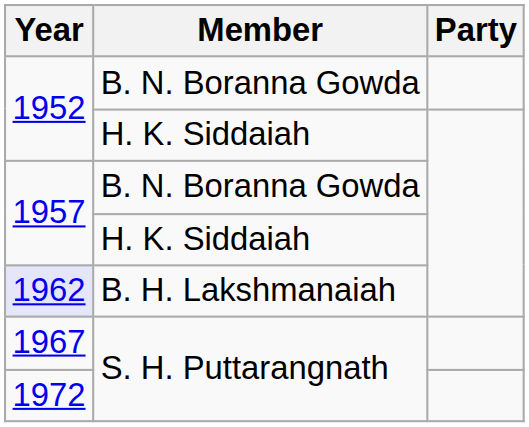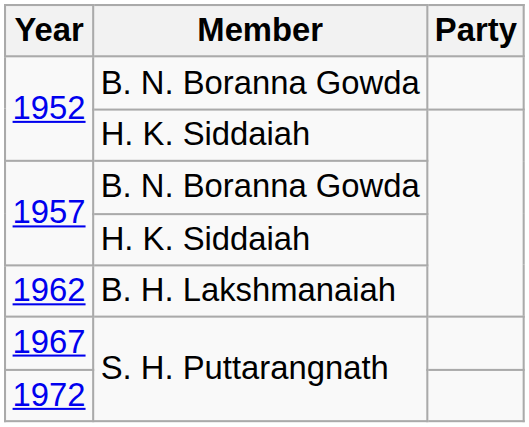(49, 290) lavender background -> (49, 290) no background
